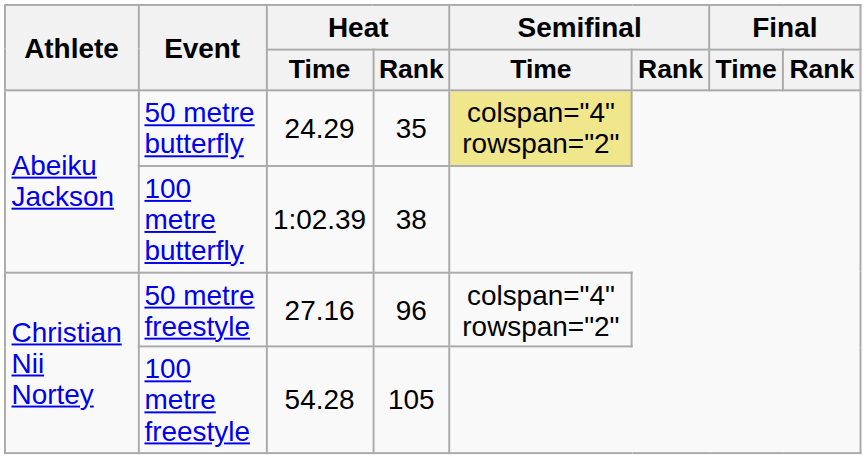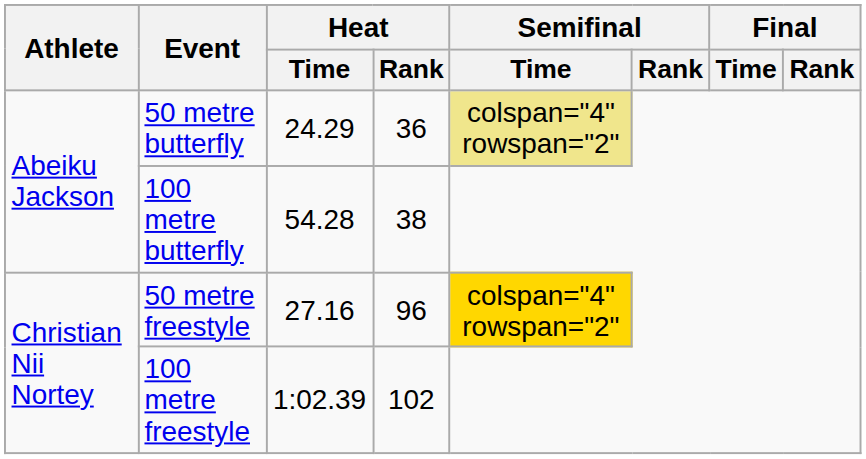(411, 129) 35 -> (411, 129) 36
(320, 219) 1:02.39 -> (320, 219) 54.28
(541, 310) no background -> (541, 310) gold background
(320, 401) 54.28 -> (320, 401) 1:02.39
(411, 401) 105 -> (411, 401) 102
